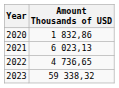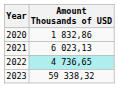(71, 62) no background -> (71, 62) paleturquoise background
